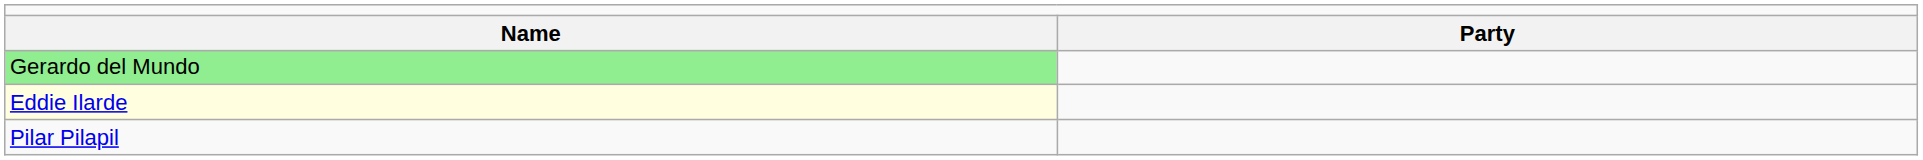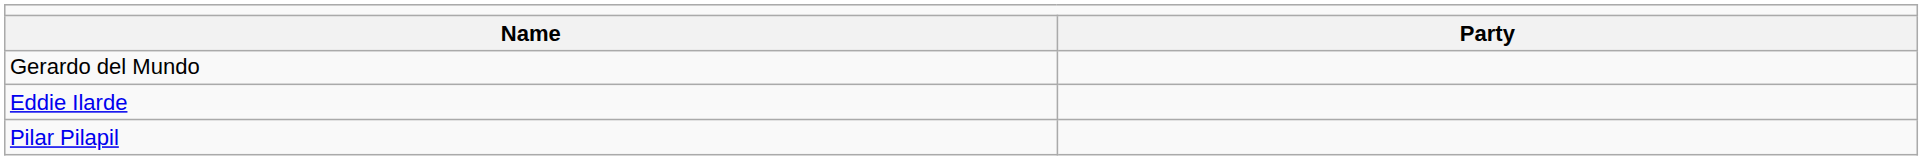(105, 68) lightgreen background -> (105, 68) no background
(69, 103) lightyellow background -> (69, 103) no background
